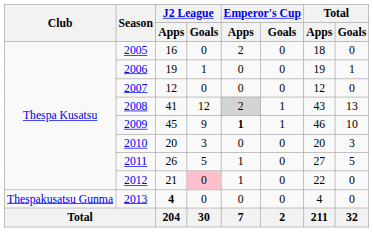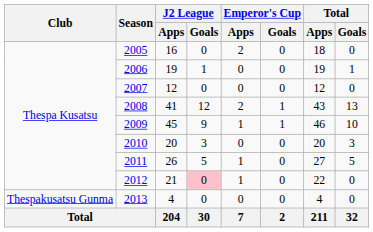(241, 106) lightgrey background -> (241, 106) no background
(241, 124) bold -> (241, 124) normal
(171, 198) bold -> (171, 198) normal
